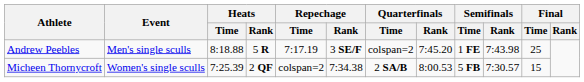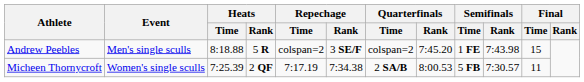(301, 49) 7:17.19 -> (301, 49) colspan=2
(536, 49) 25 -> (536, 49) 15
(301, 67) colspan=2 -> (301, 67) 7:17.19
(536, 67) 15 -> (536, 67) 11
